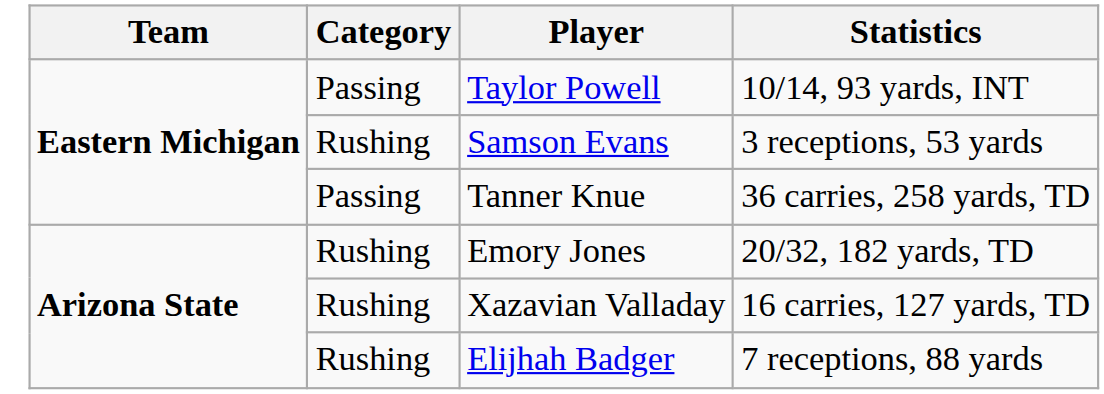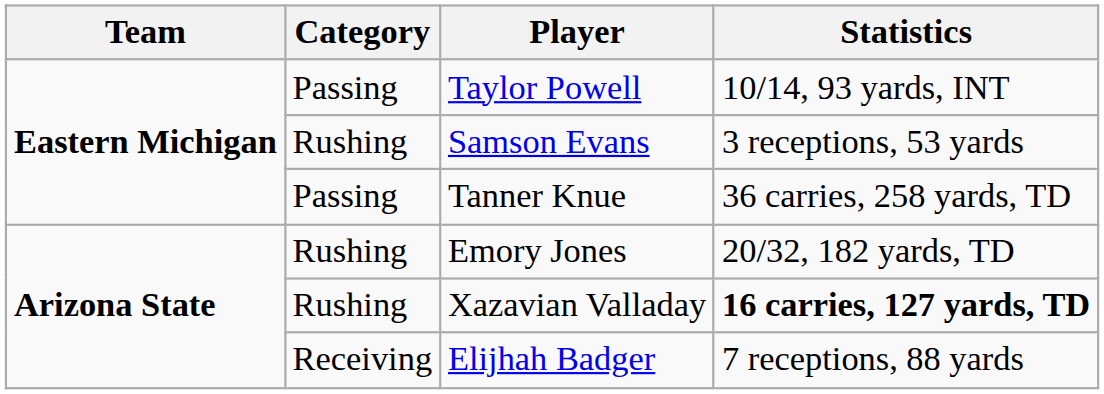(916, 304) normal -> (906, 304) bold
(373, 359) Rushing -> (362, 359) Receiving
